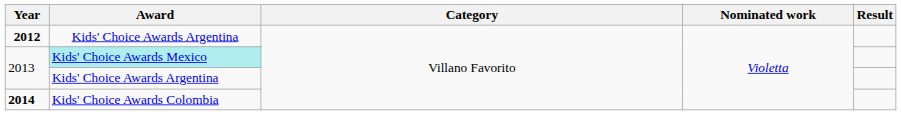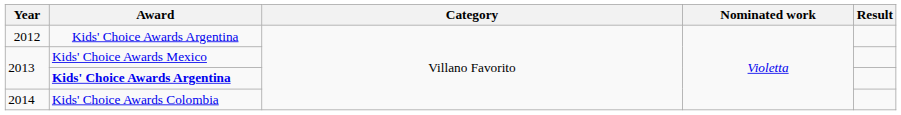(27, 36) bold -> (27, 36) normal
(129, 57) paleturquoise background -> (129, 57) no background
(135, 78) normal -> (141, 78) bold
(21, 99) bold -> (21, 99) normal
